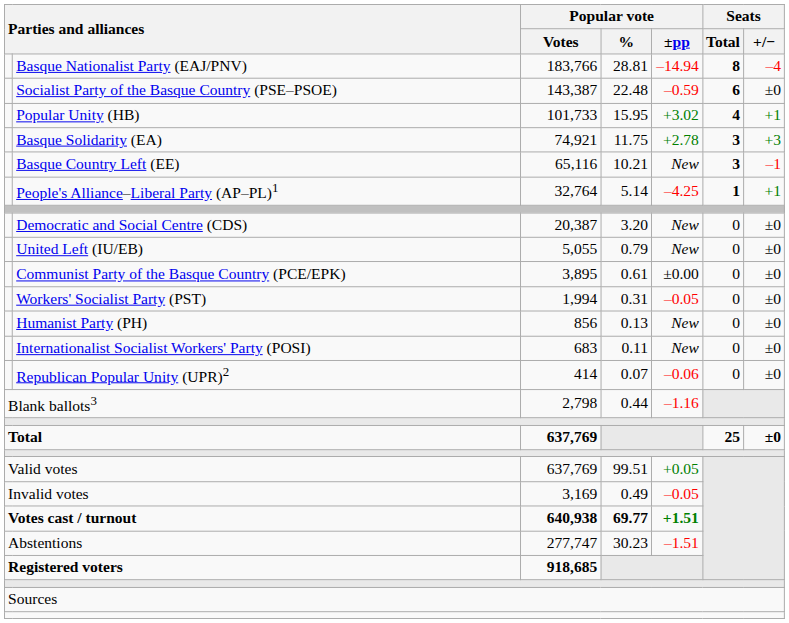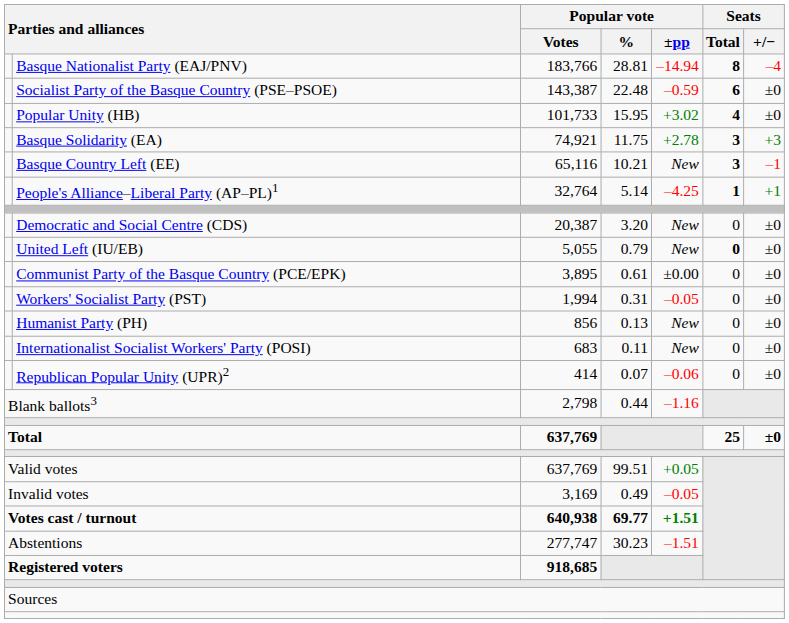(773, 115) +1 -> (773, 115) ±0
(736, 249) normal -> (736, 249) bold
